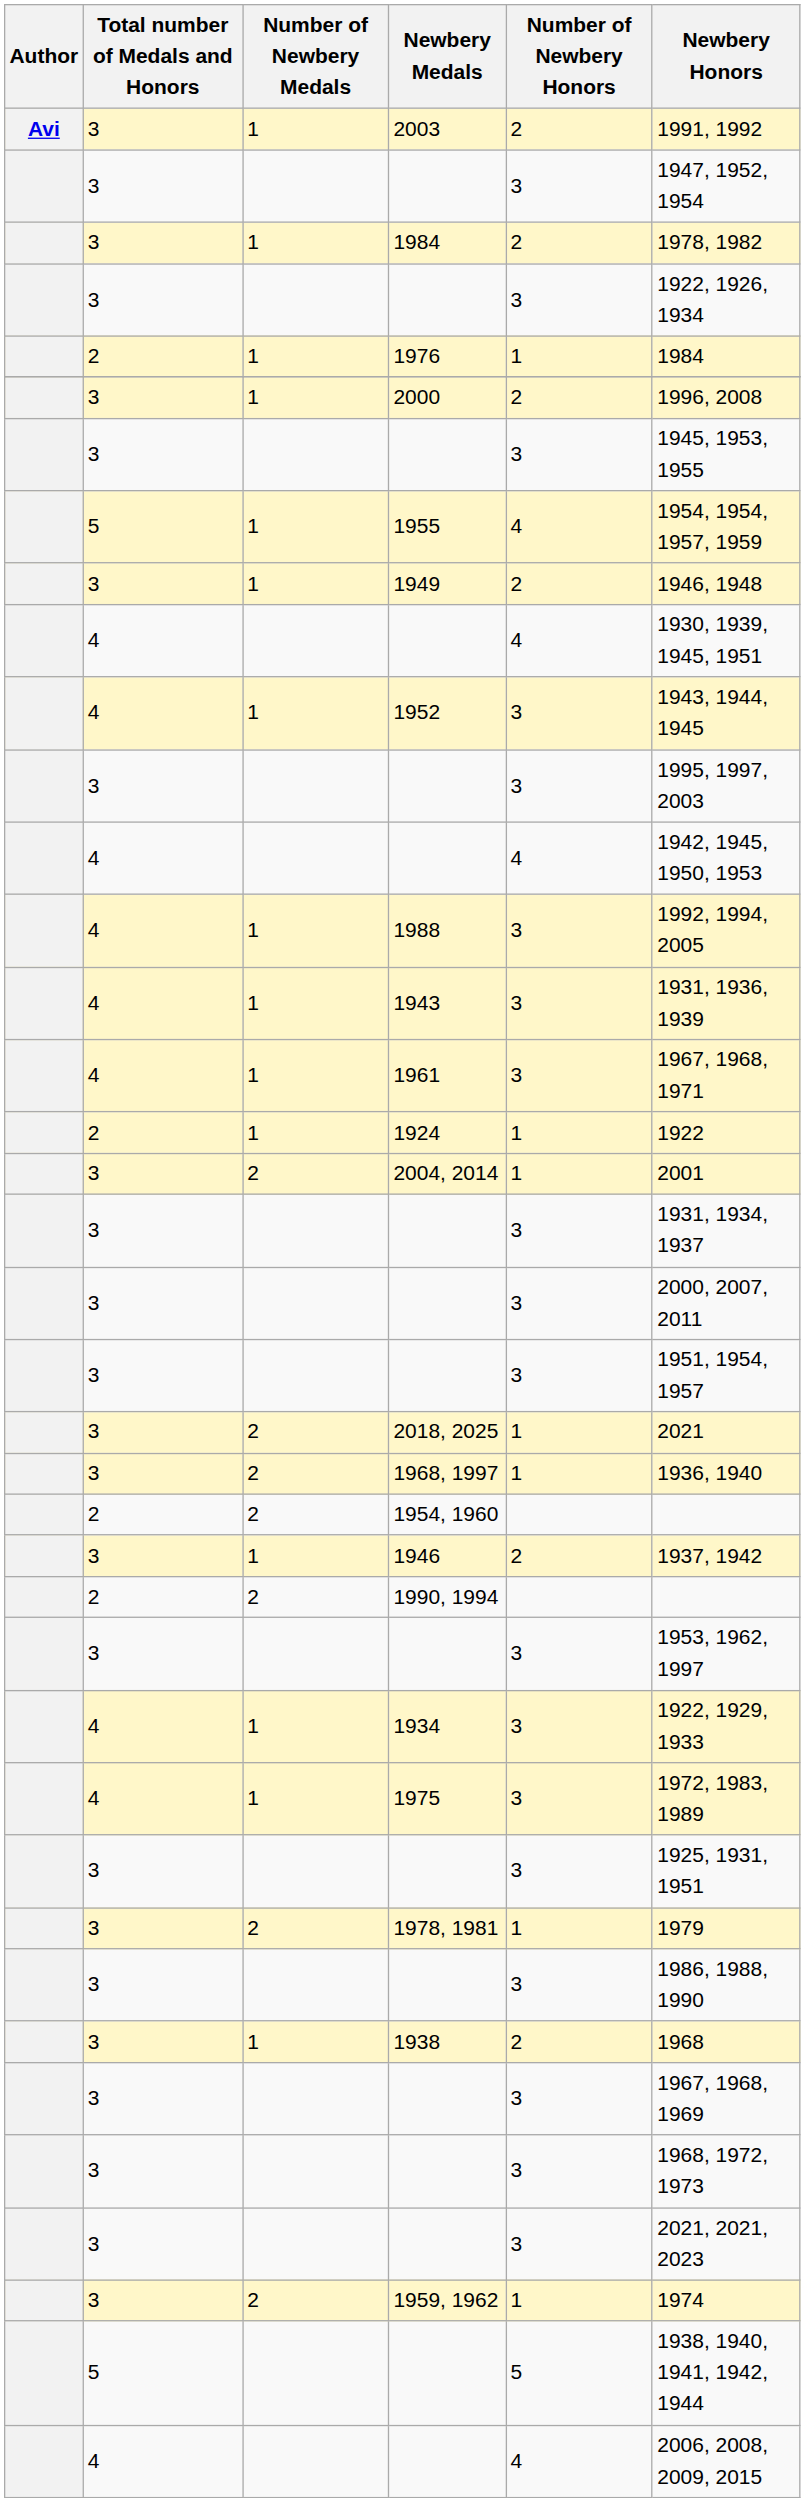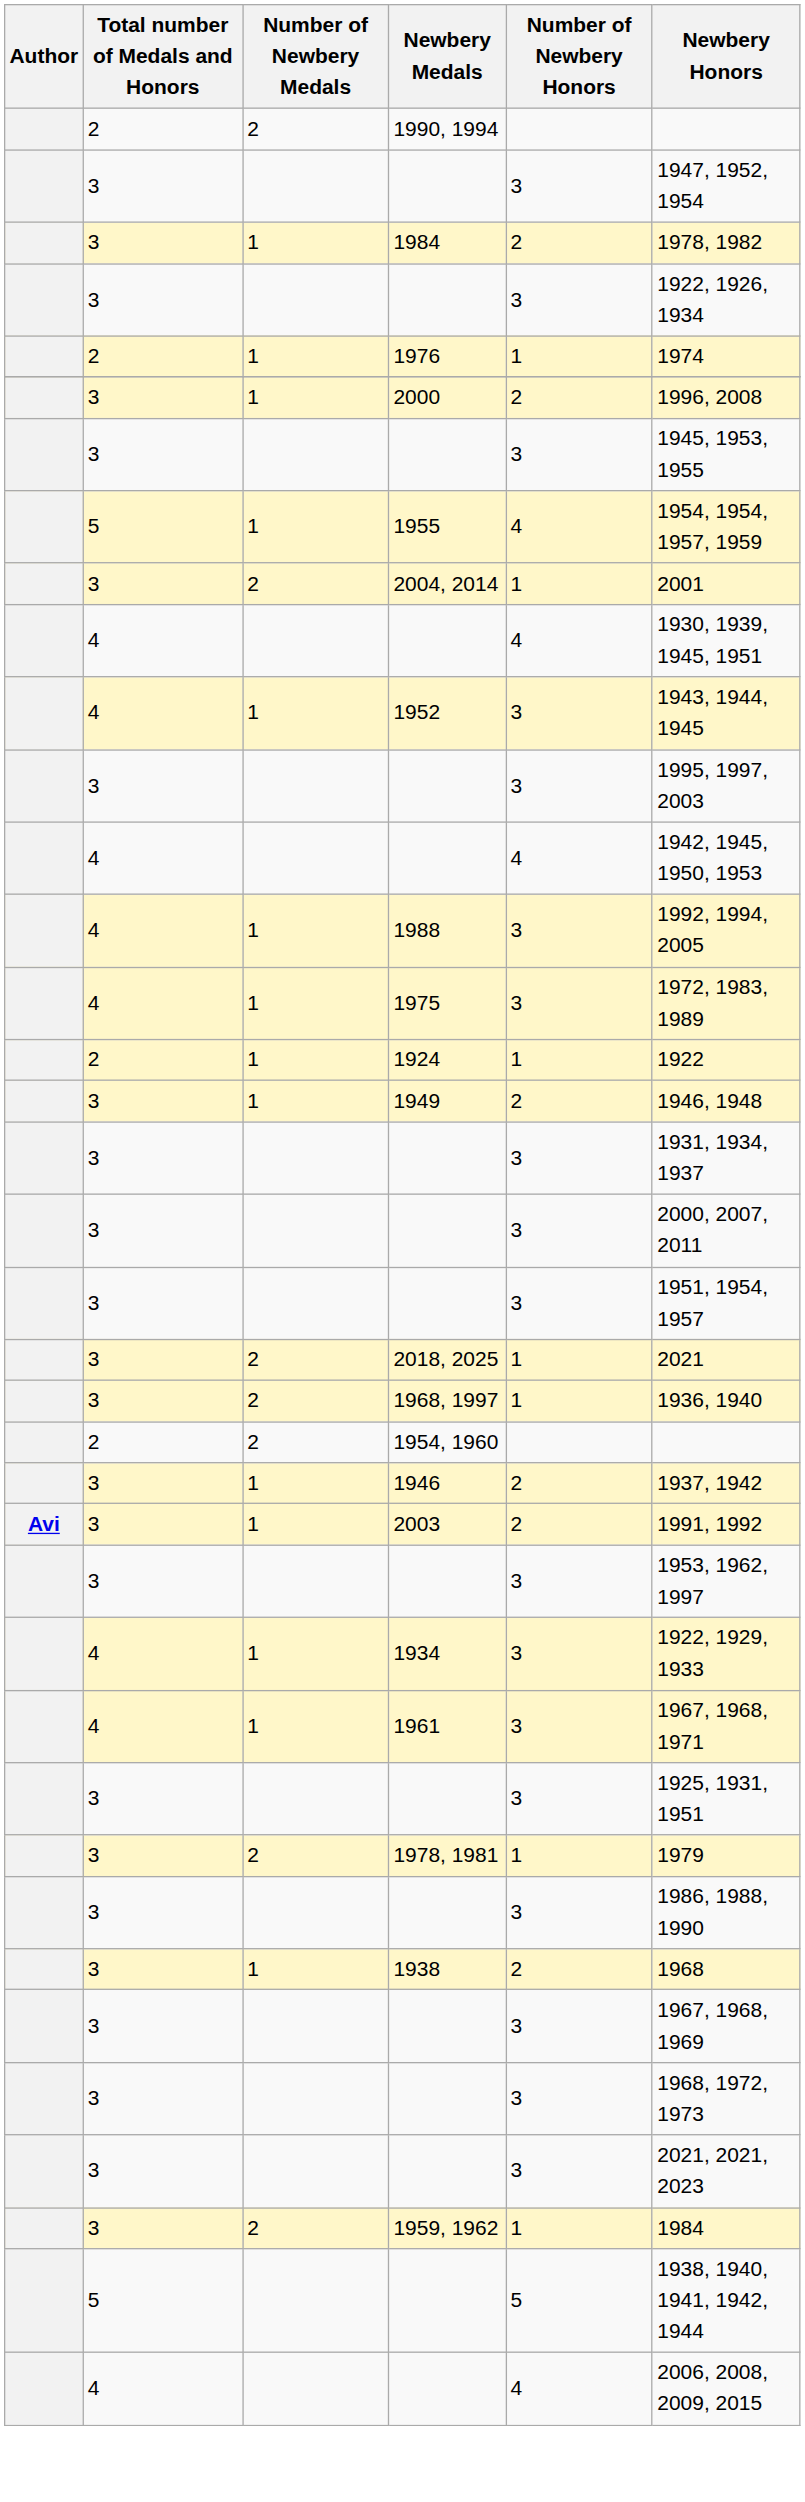rows swapped: (94, 129) <-> (94, 1596)
(681, 356) 1984 -> (681, 356) 1974
rows swapped: (94, 1173) <-> (94, 583)
- row: (94, 1003)
rows swapped: (94, 1798) <-> (94, 1075)
(681, 2300) 1974 -> (681, 2227) 1984
